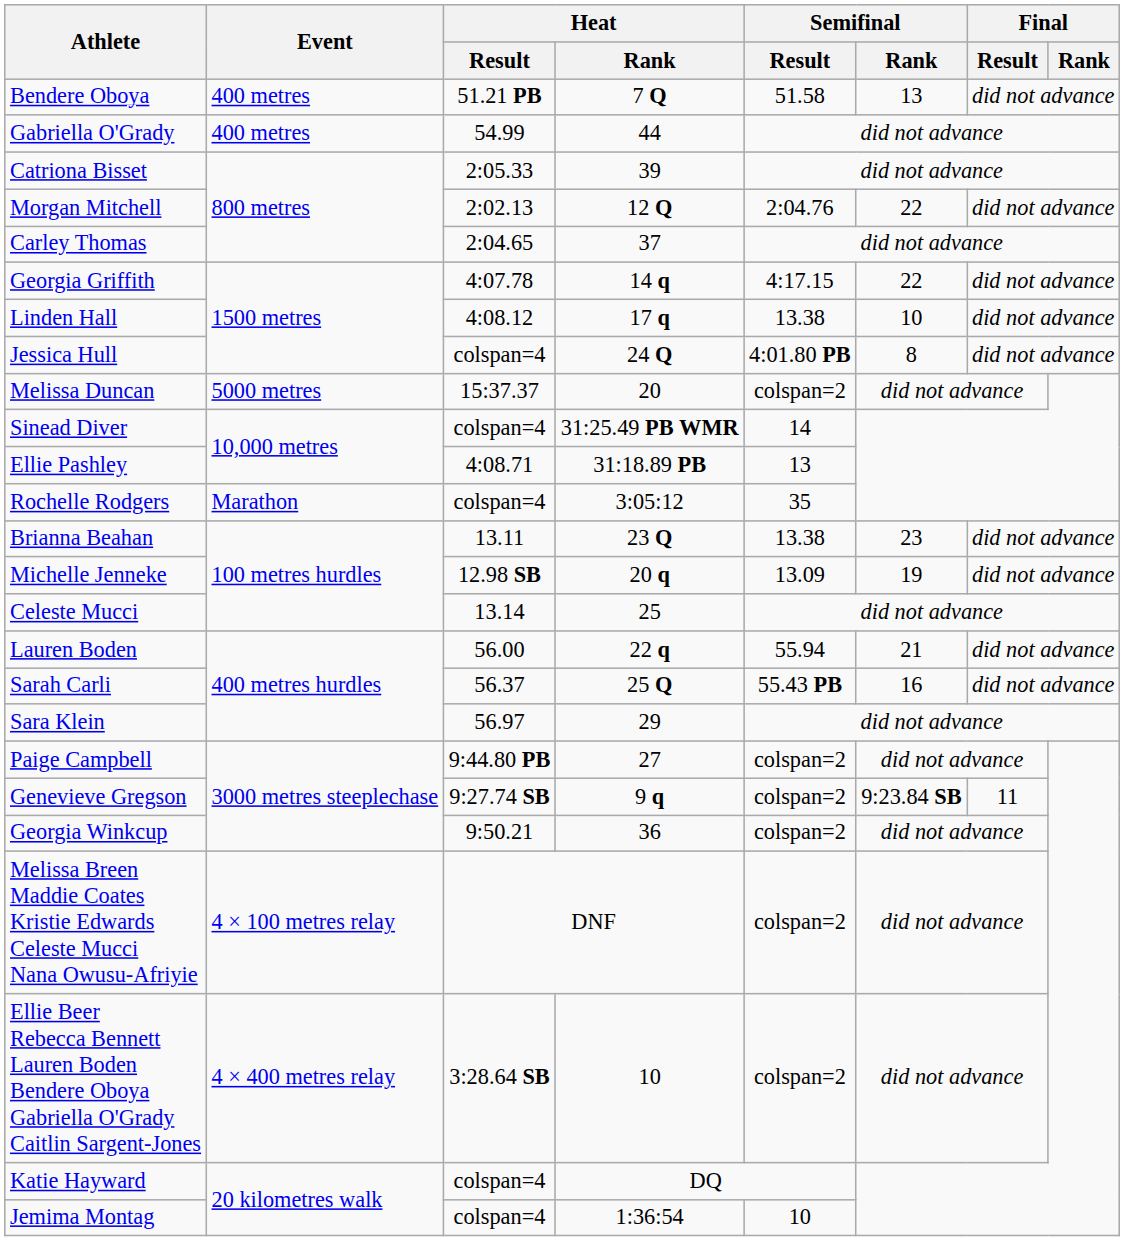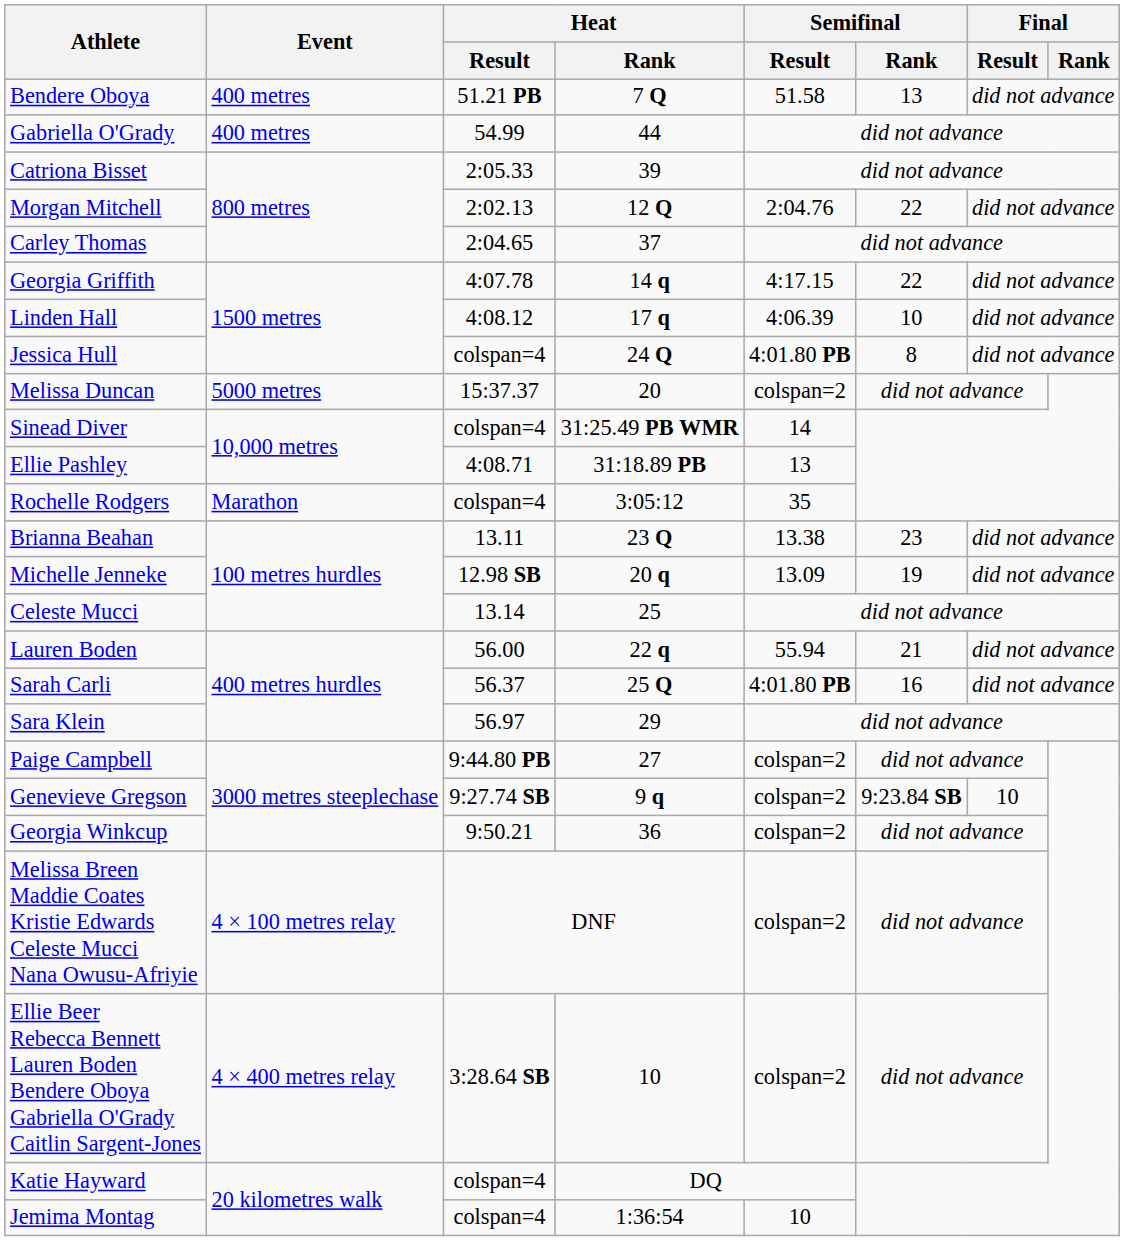(800, 317) 13.38 -> (800, 317) 4:06.39
(800, 685) 55.43 PB -> (800, 685) 4:01.80 PB
(1007, 796) 11 -> (1007, 796) 10
